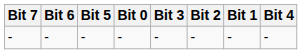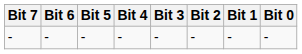columns swapped: (279, 15) <-> (132, 15)
